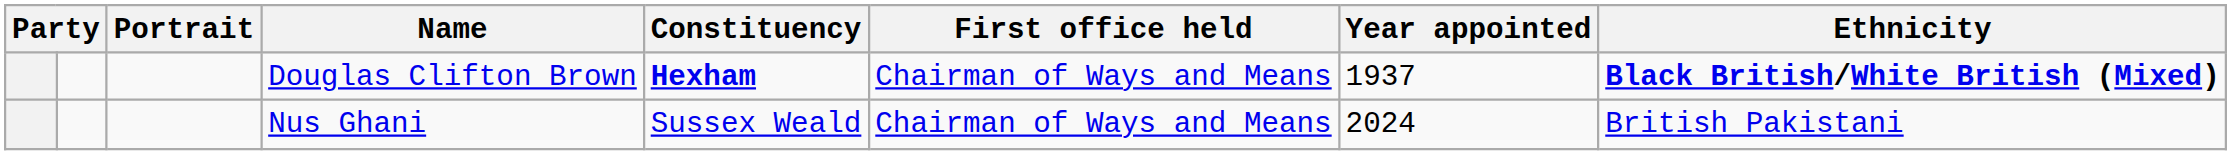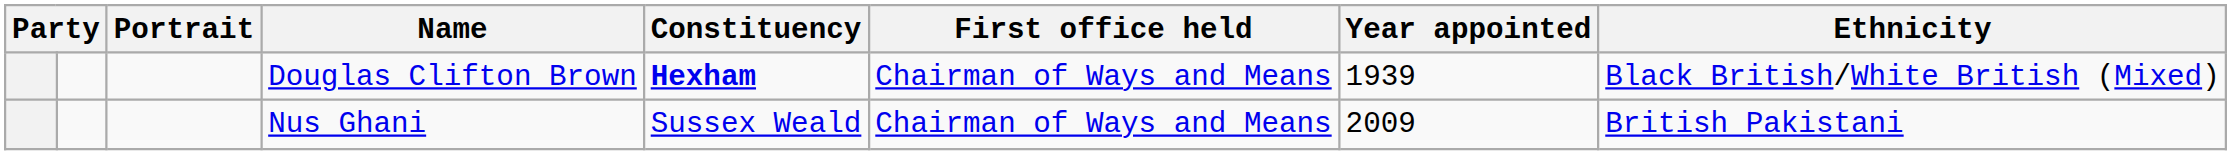(1381, 77) 1937 -> (1381, 77) 1939
(1912, 77) bold -> (1912, 77) normal
(1381, 124) 2024 -> (1381, 124) 2009
